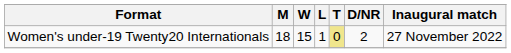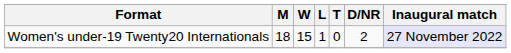(337, 36) khaki background -> (337, 36) no background
(445, 36) no background -> (445, 36) lavender background
